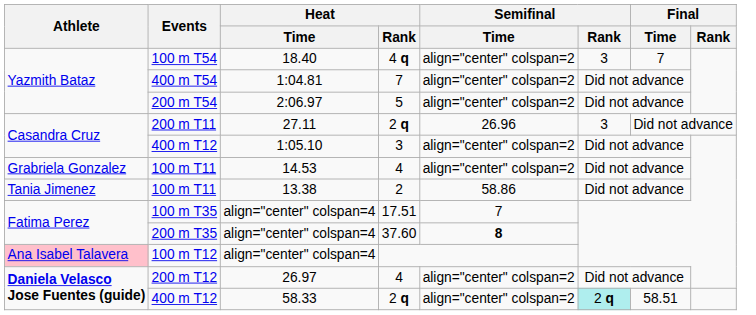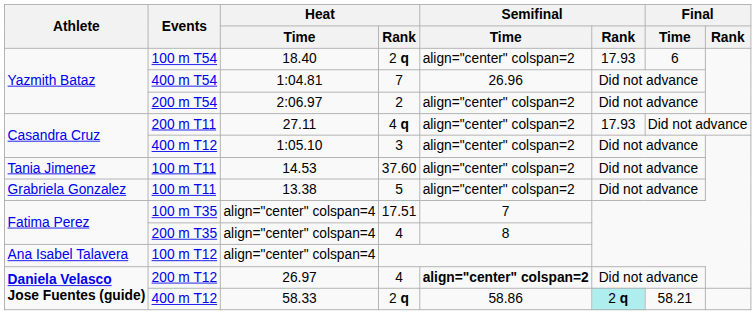(399, 59) 4 q -> (399, 59) 2 q
(604, 59) 3 -> (618, 59) 17.93
(660, 59) 7 -> (675, 59) 6
(499, 80) align="center" colspan=2 -> (506, 80) 26.96
(399, 102) 5 -> (399, 102) 2
(399, 124) 2 q -> (399, 124) 4 q
(499, 124) 26.96 -> (499, 124) align="center" colspan=2
(604, 124) 3 -> (618, 124) 17.93
(67, 168) Grabriela Gonzalez -> (52, 168) Tania Jimenez
(399, 168) 4 -> (399, 168) 37.60
(52, 189) Tania Jimenez -> (67, 189) Grabriela Gonzalez
(399, 189) 2 -> (399, 189) 5
(499, 189) 58.86 -> (499, 189) align="center" colspan=2
(399, 233) 37.60 -> (399, 233) 4
(499, 233) bold -> (506, 233) normal
(68, 255) pink background -> (68, 255) no background
(499, 277) normal -> (506, 277) bold
(499, 299) align="center" colspan=2 -> (506, 299) 58.86
(660, 299) 58.51 -> (675, 299) 58.21
